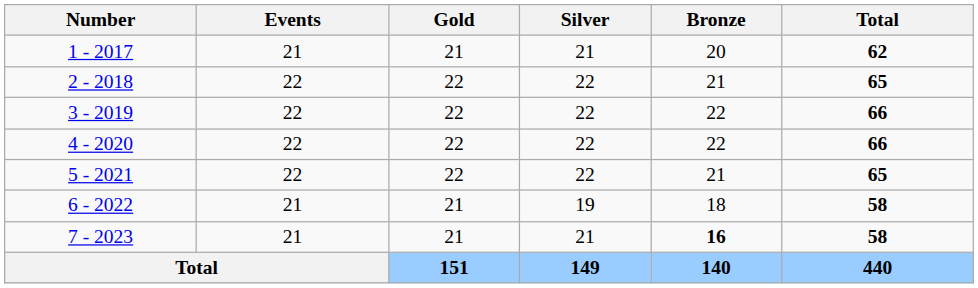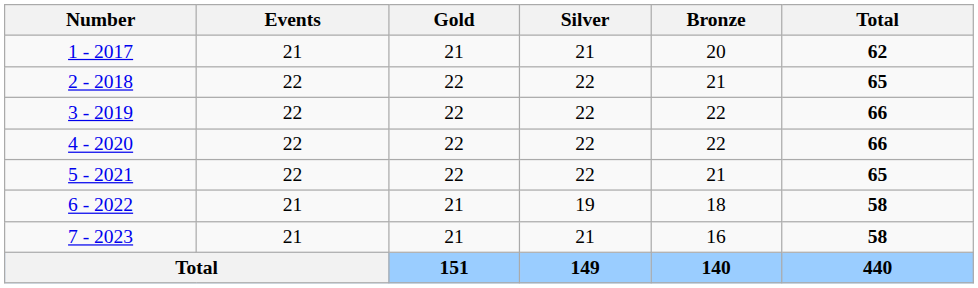(716, 236) bold -> (716, 236) normal
